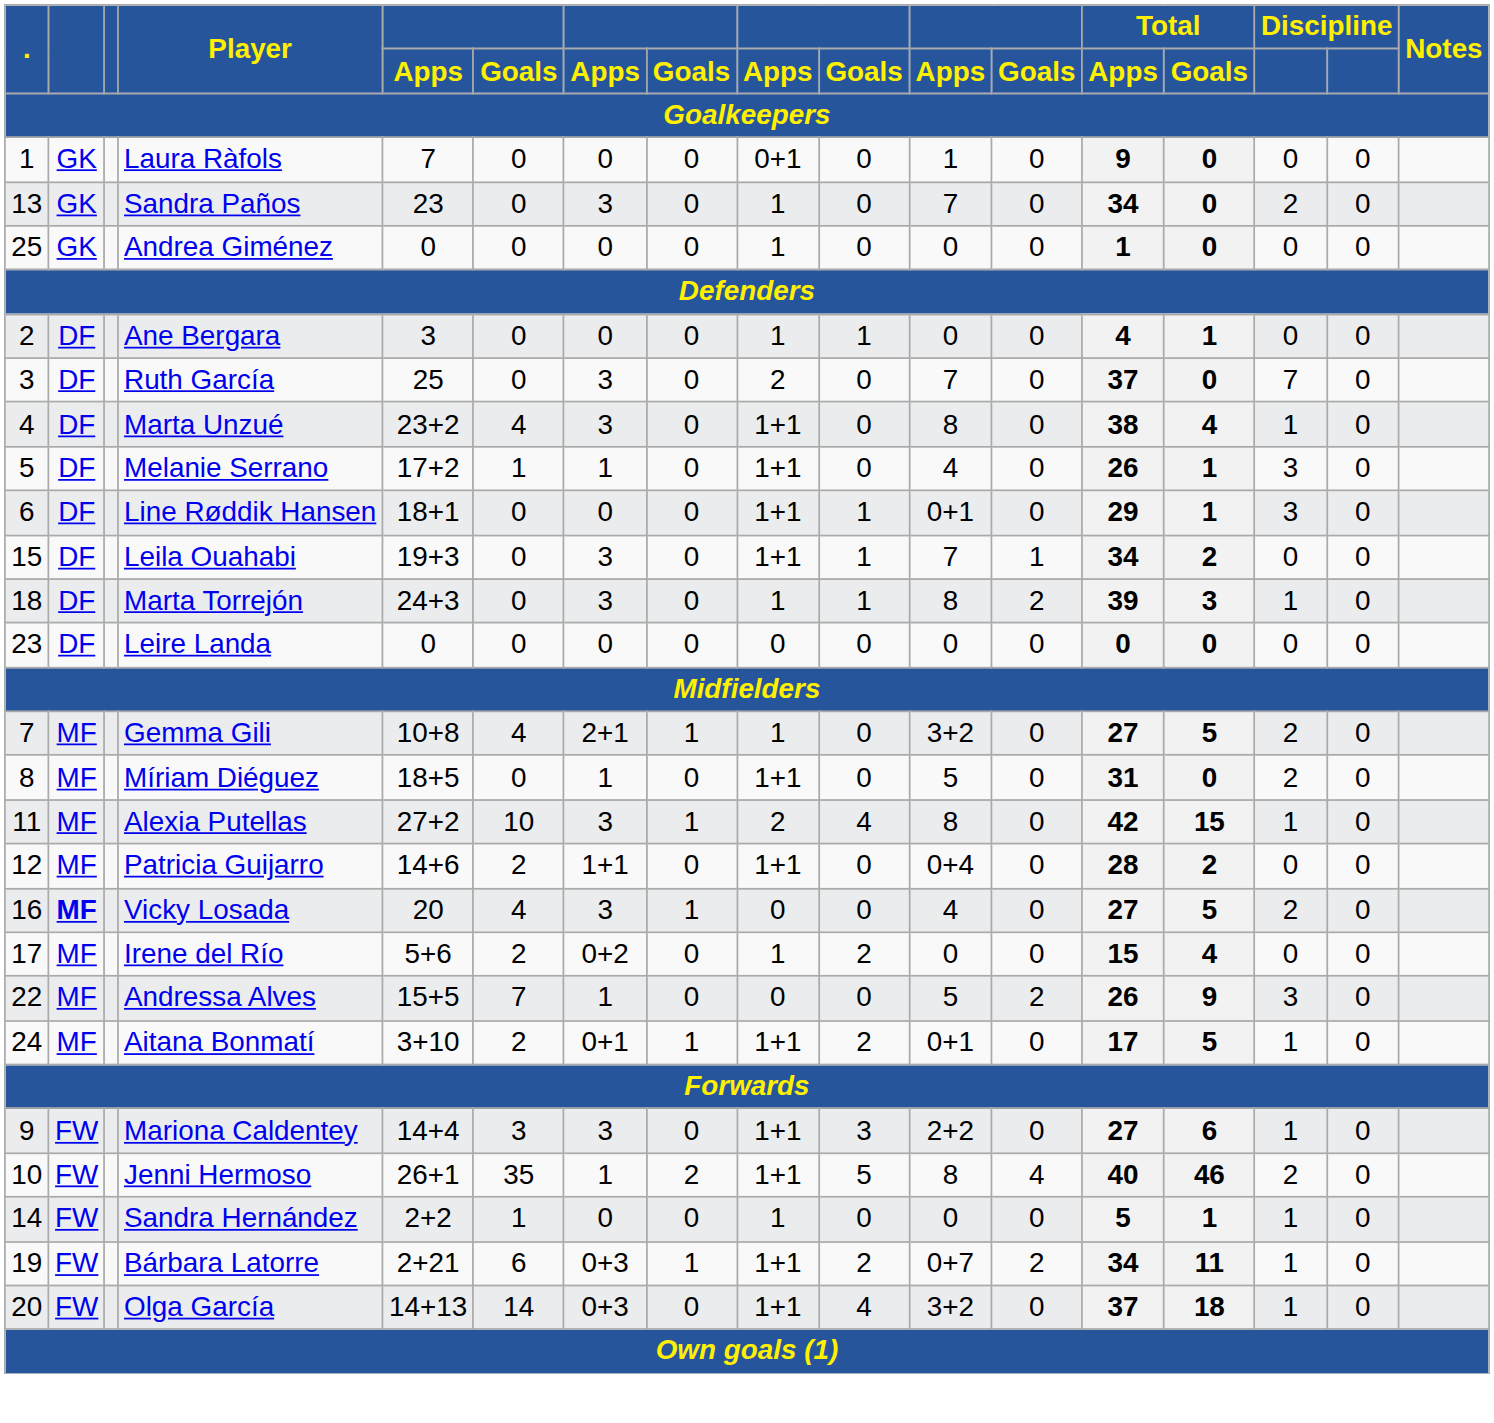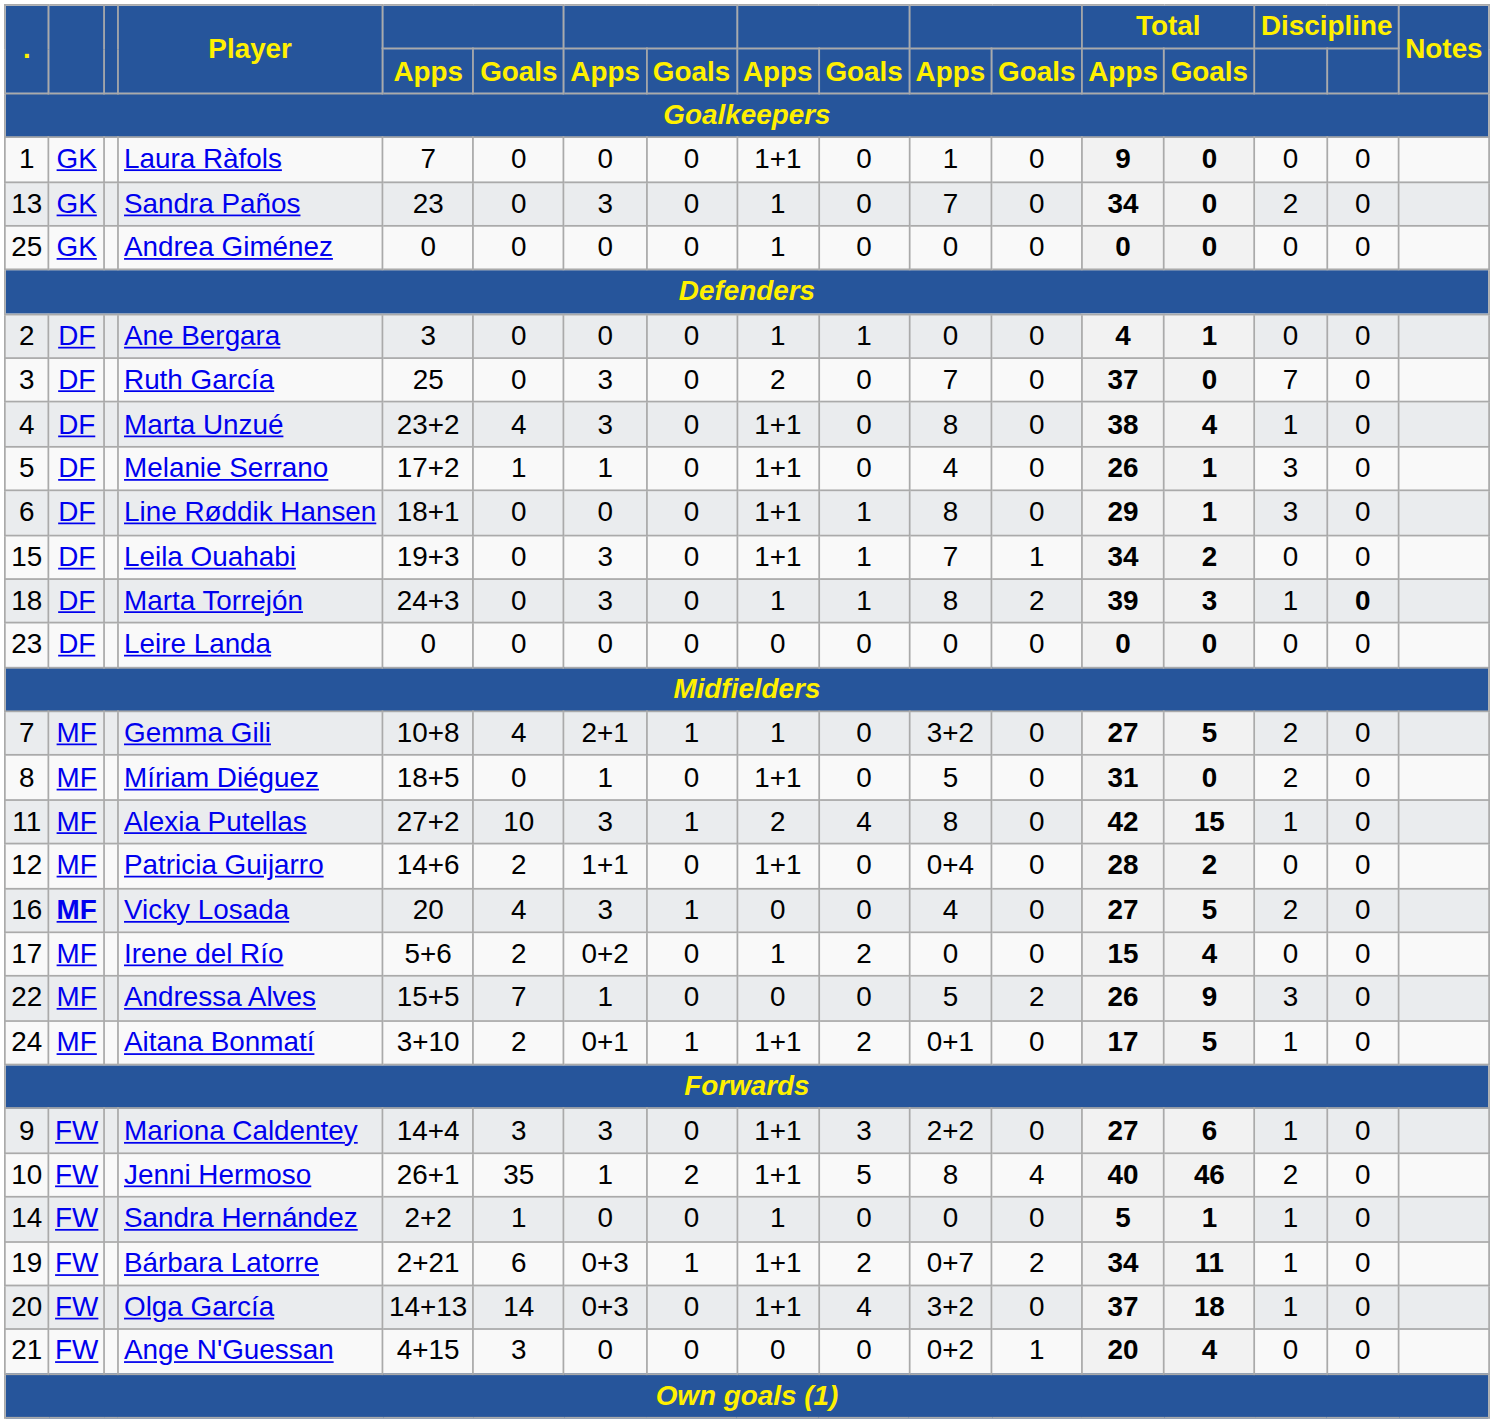(778, 159) 0+1 -> (778, 159) 1+1
(1123, 247) 1 -> (1123, 247) 0
(950, 512) 0+1 -> (950, 512) 8
(1363, 600) normal -> (1363, 600) bold
+ row: (229, 1351)
